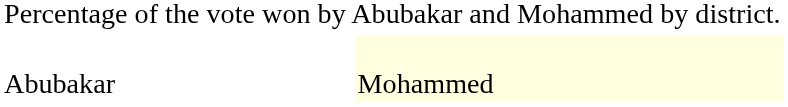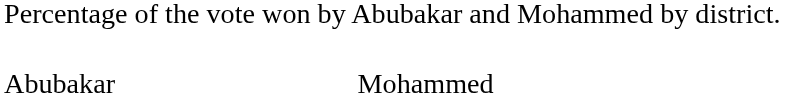(426, 84) lightyellow background -> (426, 84) no background
